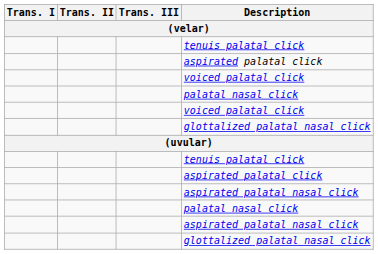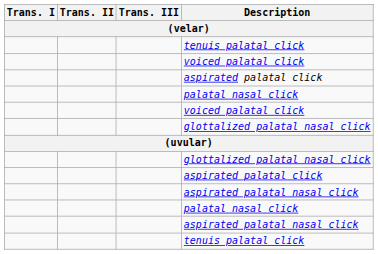(253, 61) aspirated palatal click -> (244, 61) voiced palatal click
(244, 78) voiced palatal click -> (253, 78) aspirated palatal click
(244, 159) tenuis palatal click -> (277, 159) glottalized palatal nasal click
(277, 241) glottalized palatal nasal click -> (244, 241) tenuis palatal click
